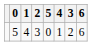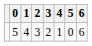columns swapped: (71, 13) <-> (48, 13)
